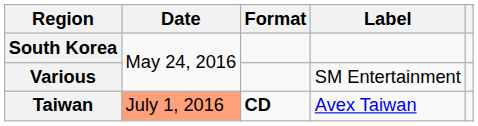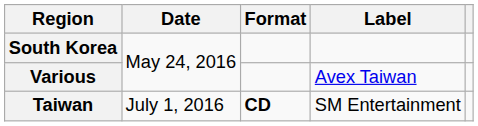(388, 76) SM Entertainment -> (366, 76) Avex Taiwan
(175, 105) lightsalmon background -> (175, 105) no background
(366, 105) Avex Taiwan -> (388, 105) SM Entertainment
